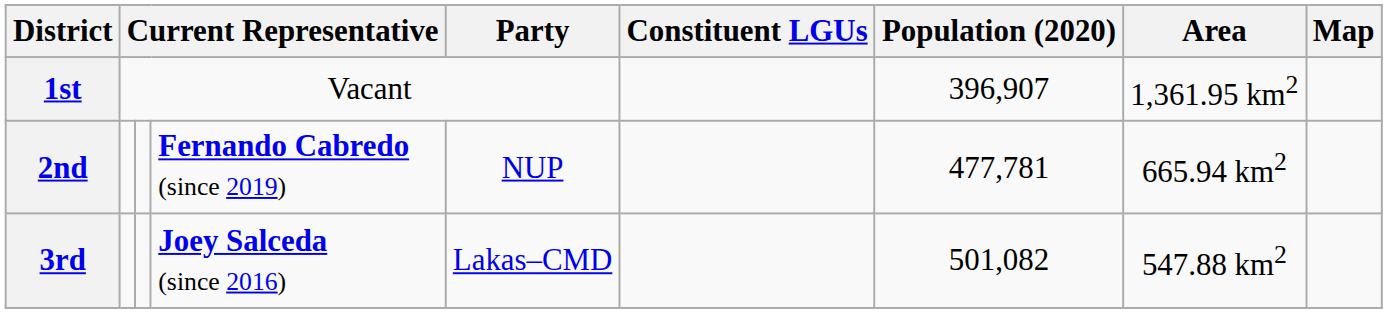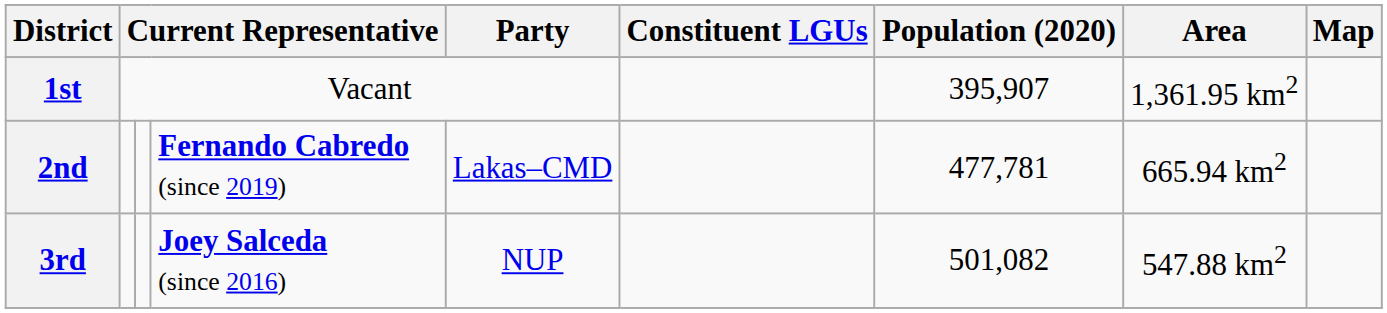(999, 88) 396,907 -> (999, 88) 395,907
(533, 167) NUP -> (533, 167) Lakas–CMD
(533, 260) Lakas–CMD -> (533, 260) NUP
